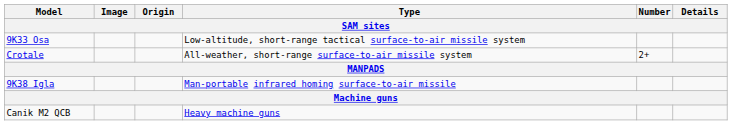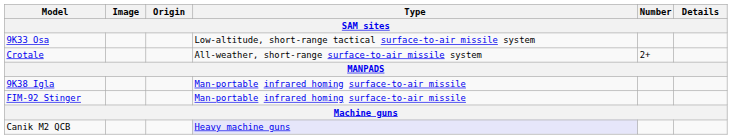+ row: (44, 98)
(232, 112) no background -> (242, 127) lavender background
